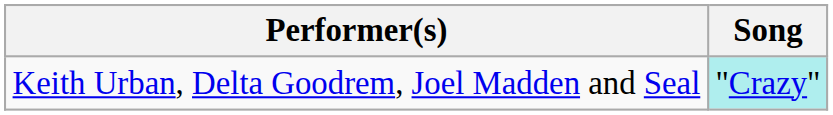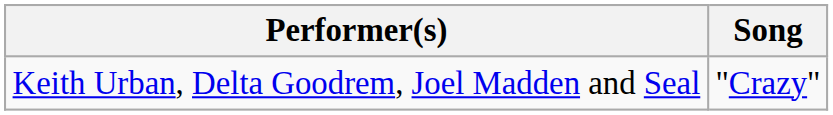(768, 82) paleturquoise background -> (768, 82) no background
